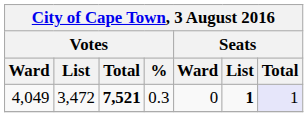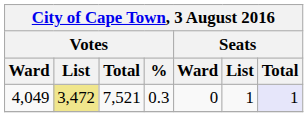(76, 97) no background -> (76, 97) khaki background
(122, 97) bold -> (122, 97) normal
(250, 97) bold -> (250, 97) normal
